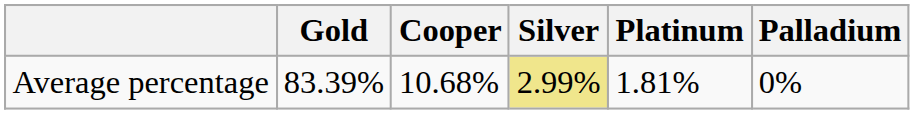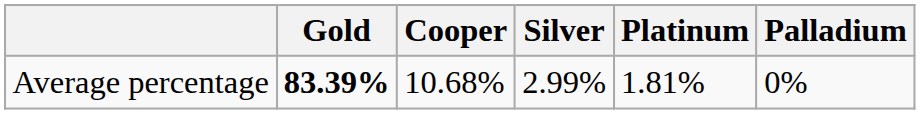(334, 81) normal -> (337, 81) bold
(559, 81) khaki background -> (564, 81) no background
